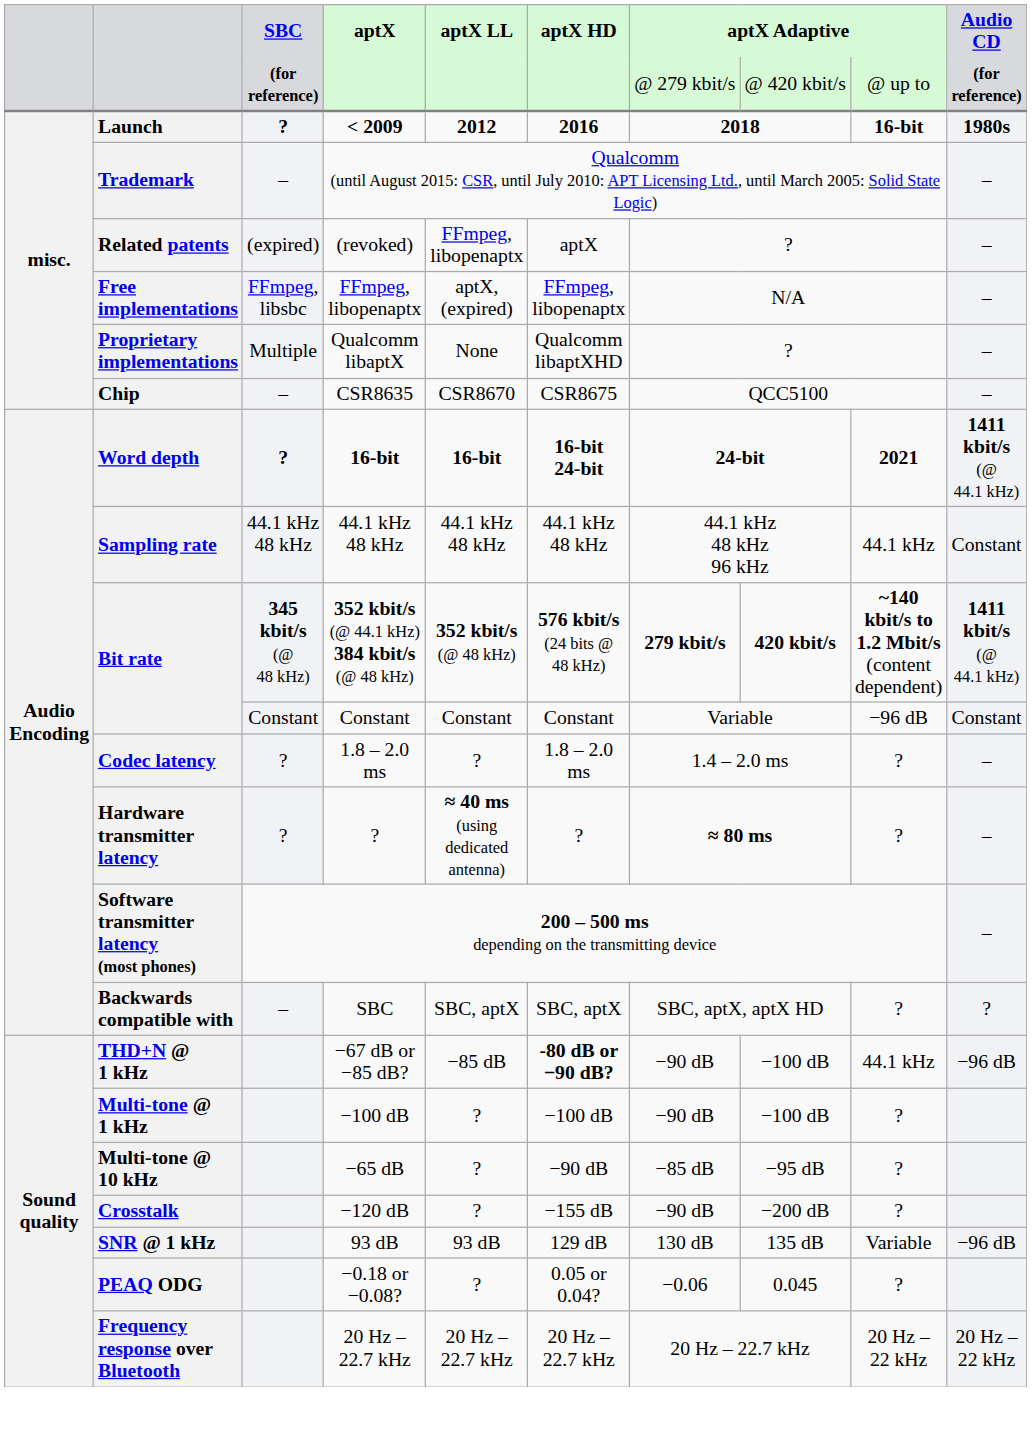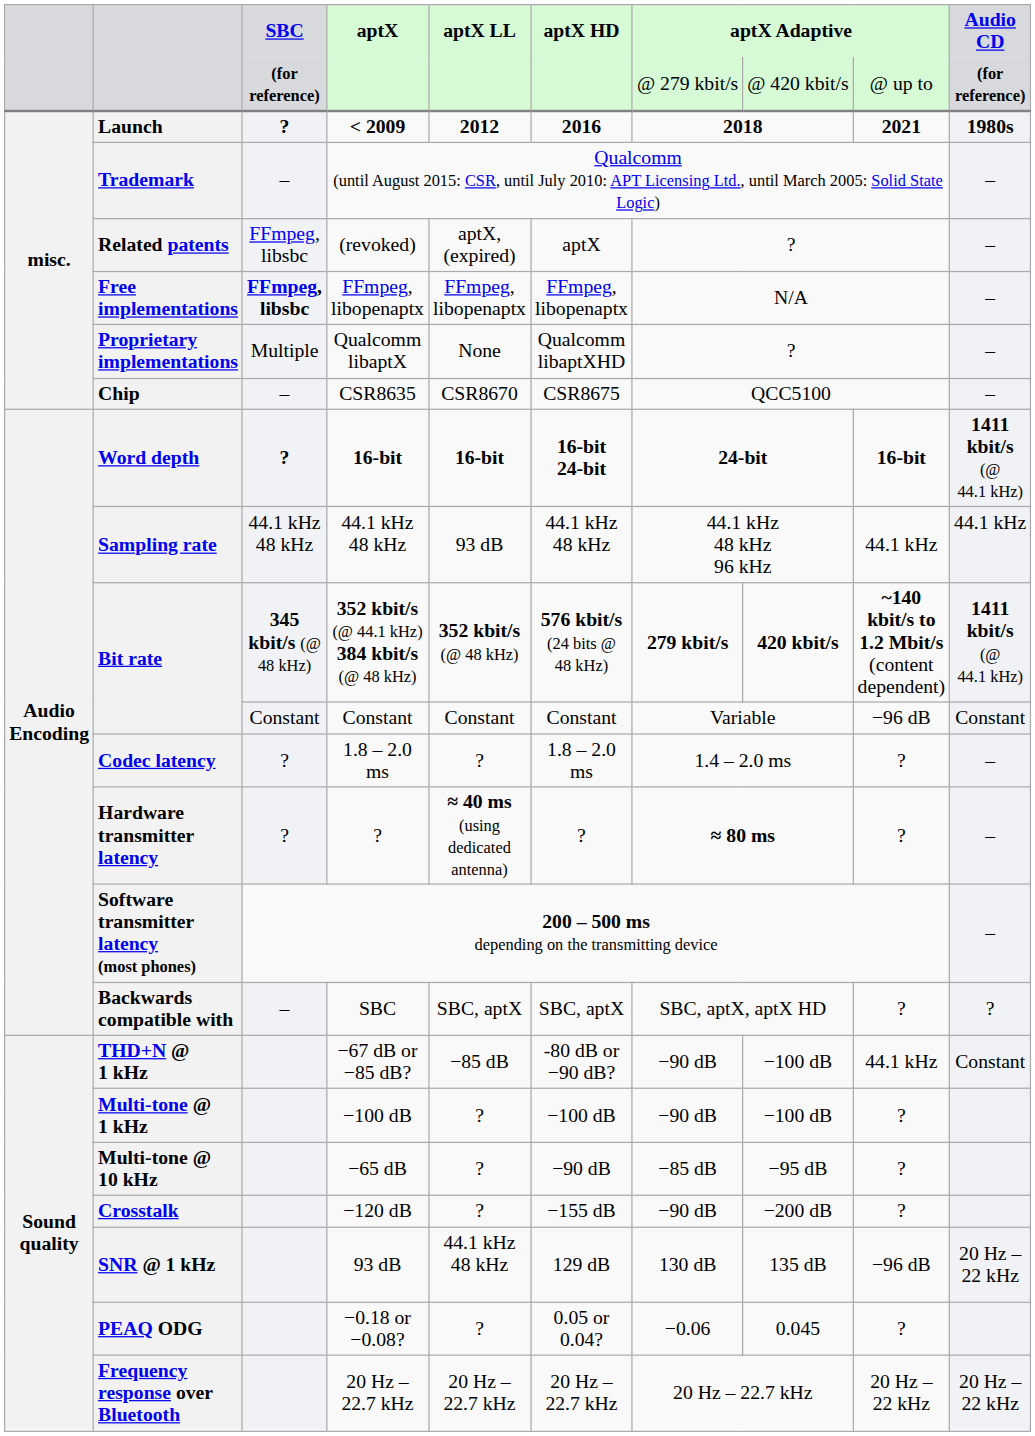(899, 126) 16-bit -> (901, 126) 2021
(283, 244) (expired) -> (285, 244) FFmpeg, libsbc
(477, 244) FFmpeg, libopenaptx -> (480, 244) aptX, (expired)
(283, 297) normal -> (285, 297) bold
(477, 297) aptX, (expired) -> (480, 297) FFmpeg, libopenaptx
(899, 457) 2021 -> (901, 457) 16-bit
(477, 544) 44.1 kHz 48 kHz -> (480, 544) 93 dB
(987, 544) Constant -> (990, 544) 44.1 kHz
(579, 1061) bold -> (581, 1061) normal
(987, 1061) −96 dB -> (990, 1061) Constant
(477, 1242) 93 dB -> (479, 1264) 44.1 kHz 48 kHz
(899, 1242) Variable -> (901, 1264) −96 dB
(987, 1242) −96 dB -> (990, 1264) 20 Hz – 22 kHz
